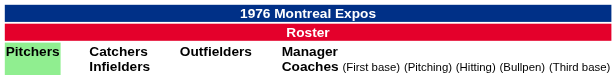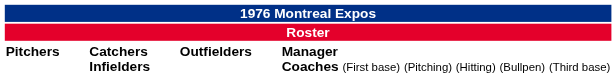(33, 51) lightgreen background -> (33, 51) no background
